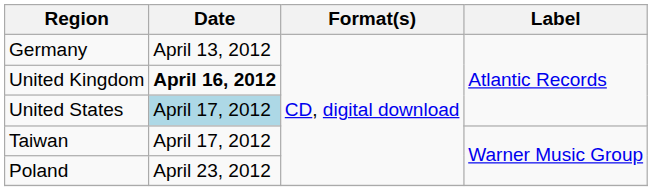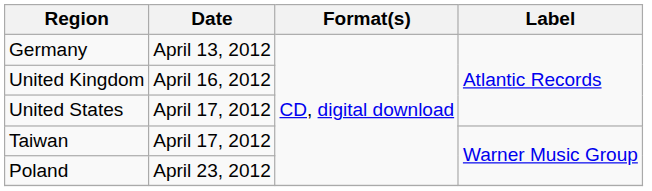(215, 79) bold -> (212, 79) normal
(212, 110) lightblue background -> (212, 110) no background
